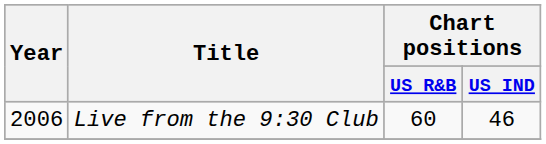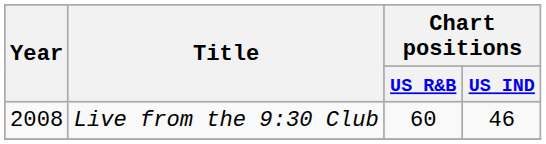(37, 120) 2006 -> (37, 120) 2008
